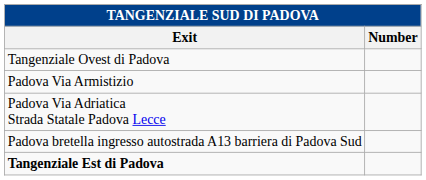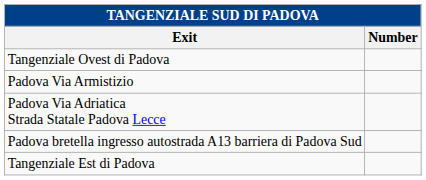(86, 163) bold -> (81, 163) normal
